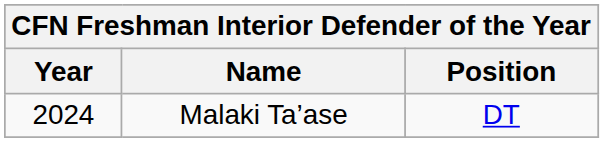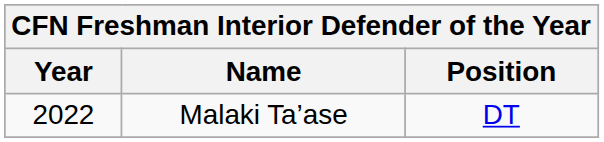(63, 114) 2024 -> (63, 114) 2022
